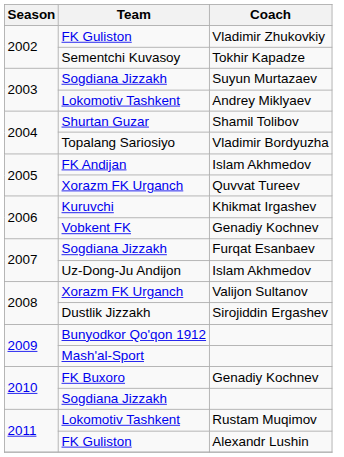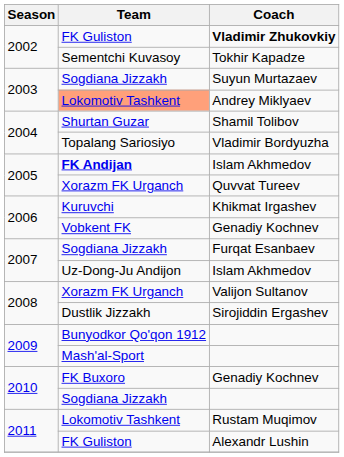(269, 36) normal -> (274, 36) bold
(121, 100) no background -> (121, 100) lightsalmon background
(94, 164) normal -> (97, 164) bold
